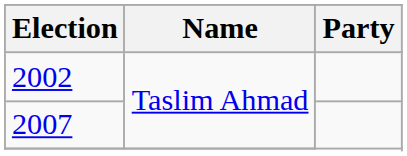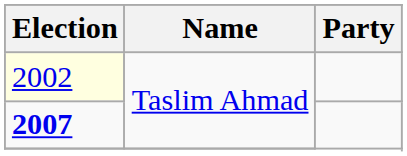(42, 76) no background -> (42, 76) lightyellow background
(42, 124) normal -> (42, 124) bold
